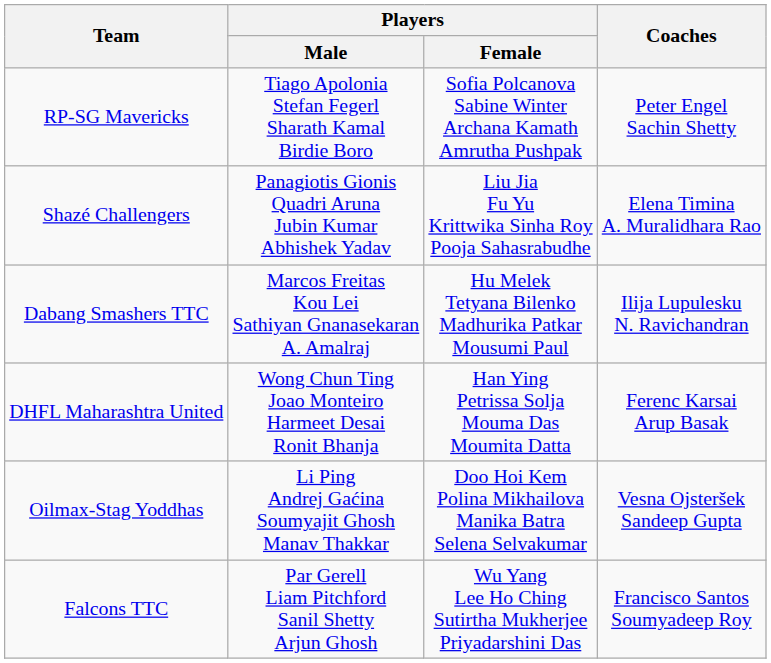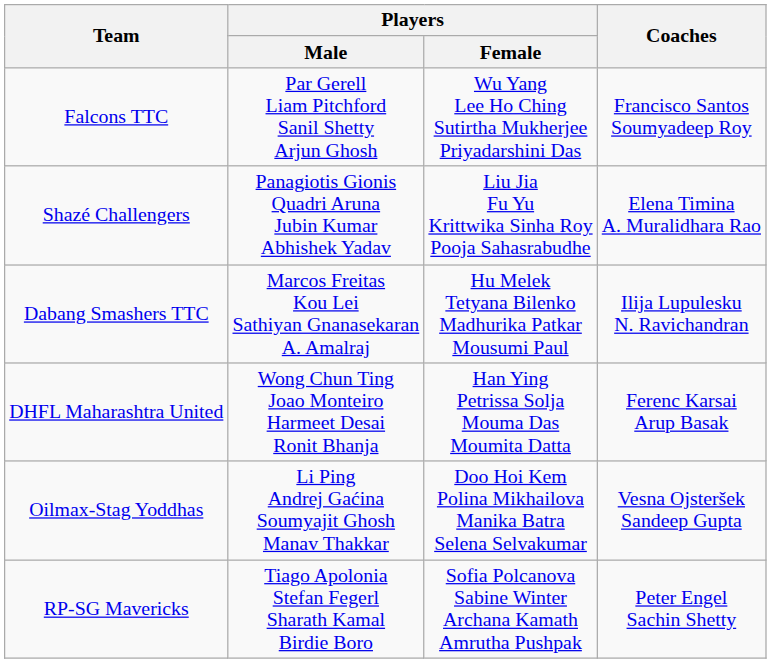rows swapped: (116, 608) <-> (116, 116)
